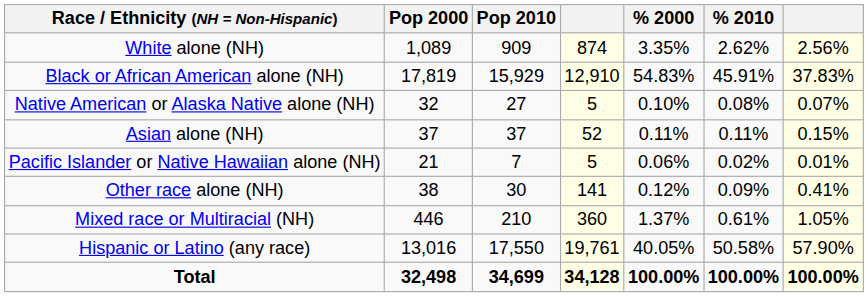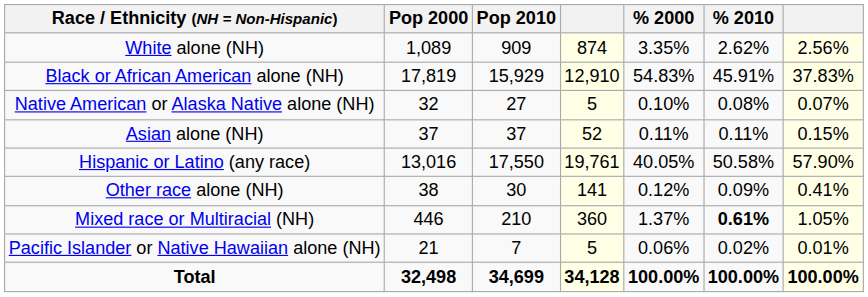rows swapped: (195, 162) <-> (195, 248)
(743, 219) normal -> (743, 219) bold
